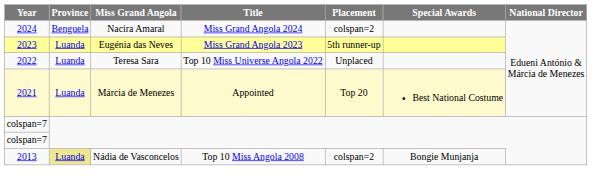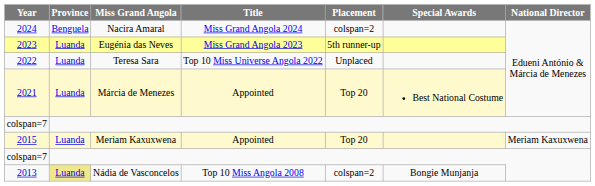+ row: (27, 140)
